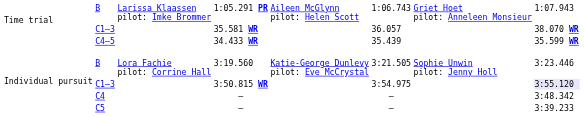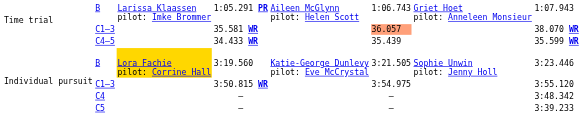(386, 29) no background -> (386, 29) lightsalmon background
(164, 68) no background -> (164, 68) gold background
(554, 84) lavender background -> (554, 84) no background
